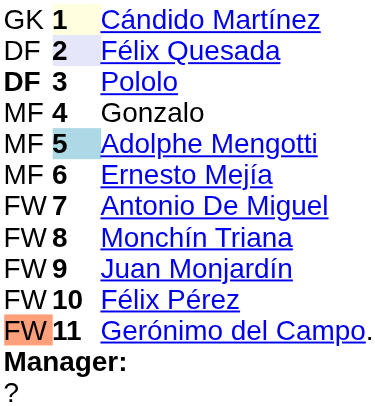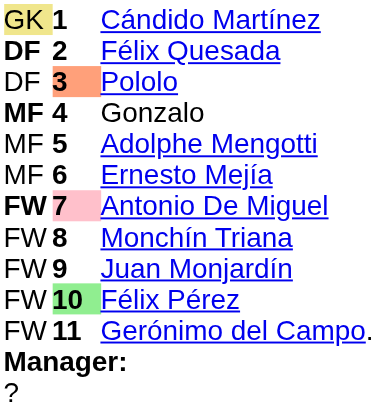(24, 20) no background -> (24, 20) khaki background
(60, 20) lightyellow background -> (60, 20) no background
(22, 51) normal -> (22, 51) bold
(60, 51) lavender background -> (60, 51) no background
(22, 82) bold -> (22, 82) normal
(60, 82) no background -> (60, 82) lightsalmon background
(24, 113) normal -> (24, 113) bold
(60, 144) lightblue background -> (60, 144) no background
(25, 206) normal -> (25, 206) bold
(60, 206) no background -> (60, 206) pink background
(67, 299) no background -> (67, 299) lightgreen background
(25, 330) lightsalmon background -> (25, 330) no background
